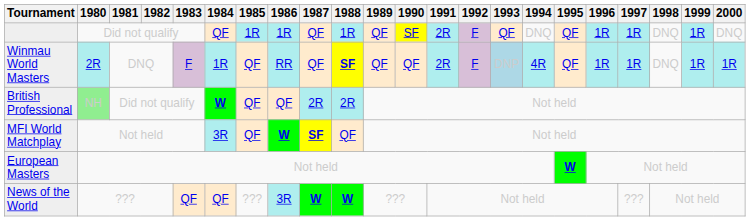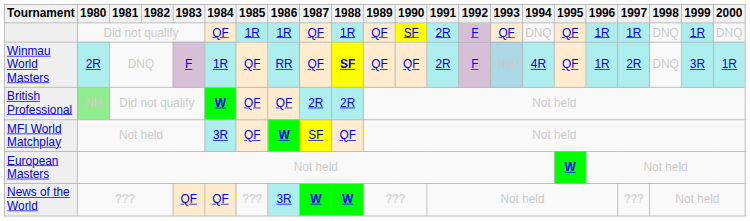(634, 64) 1R -> (634, 64) 2R
(697, 64) 1R -> (697, 64) 3R
(316, 135) bold -> (316, 135) normal
